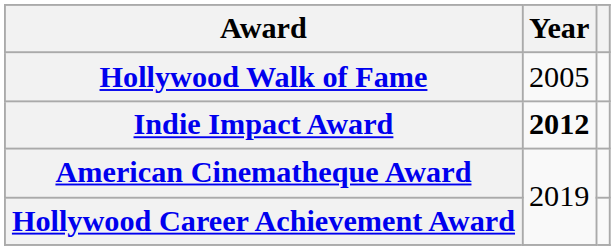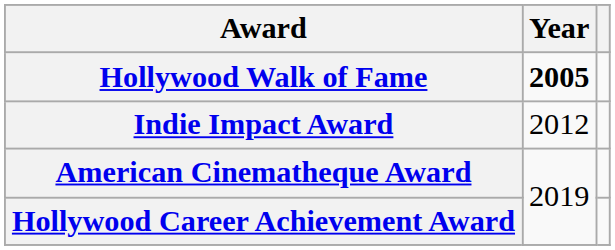(559, 76) normal -> (559, 76) bold
(559, 124) bold -> (559, 124) normal
